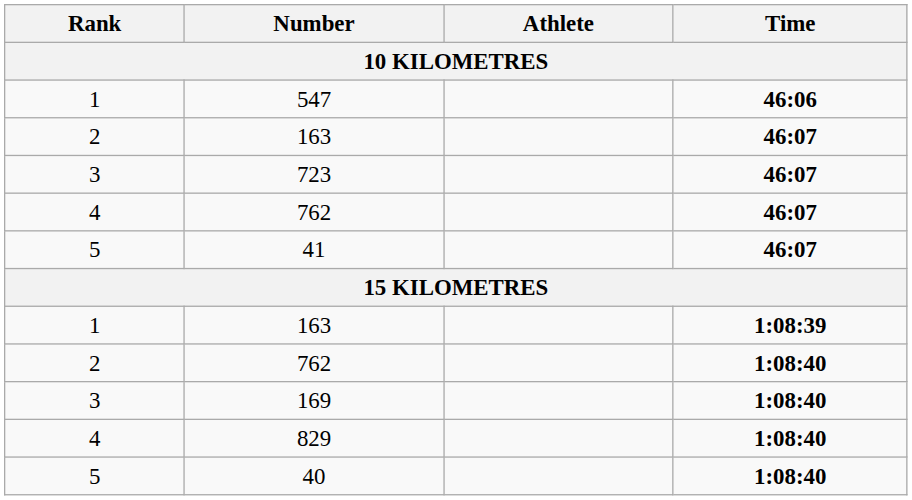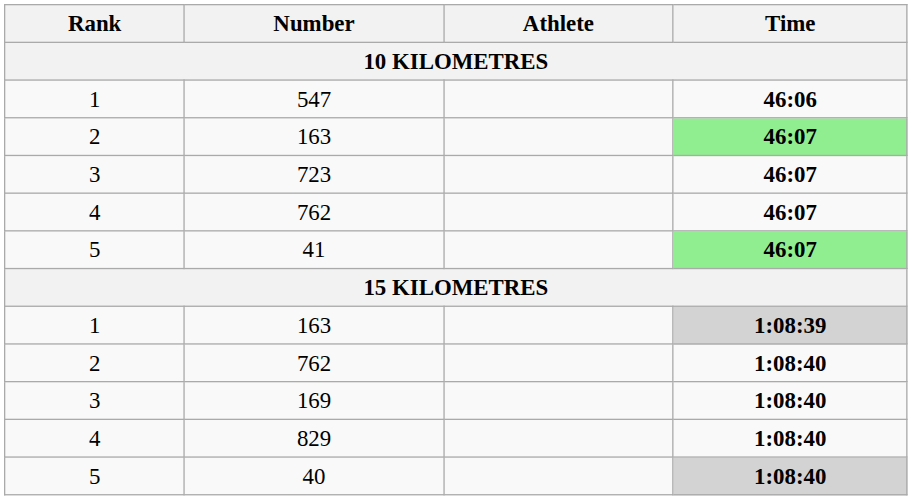(790, 136) no background -> (790, 136) lightgreen background
(790, 249) no background -> (790, 249) lightgreen background
(790, 324) no background -> (790, 324) lightgrey background
(790, 475) no background -> (790, 475) lightgrey background
